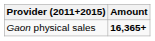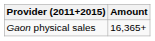(128, 28) bold -> (128, 28) normal
